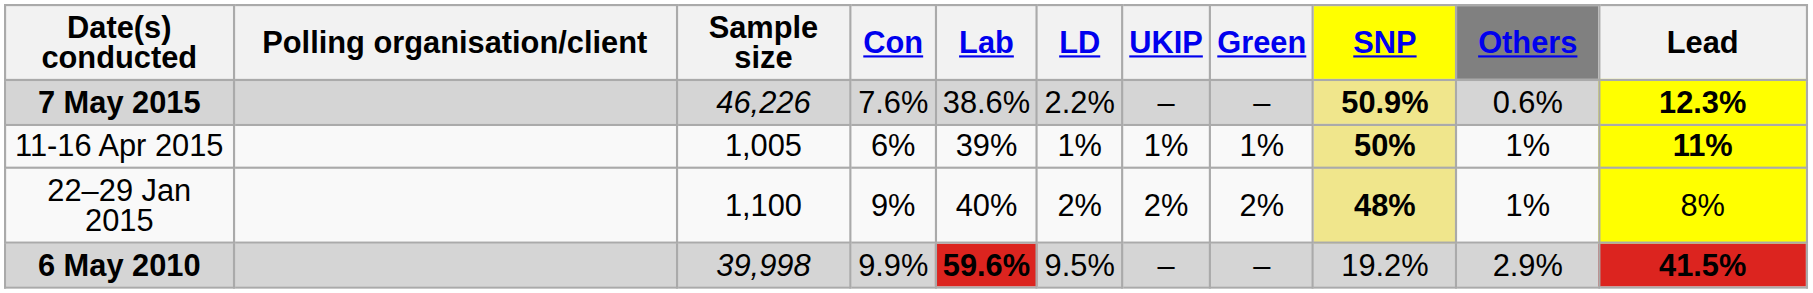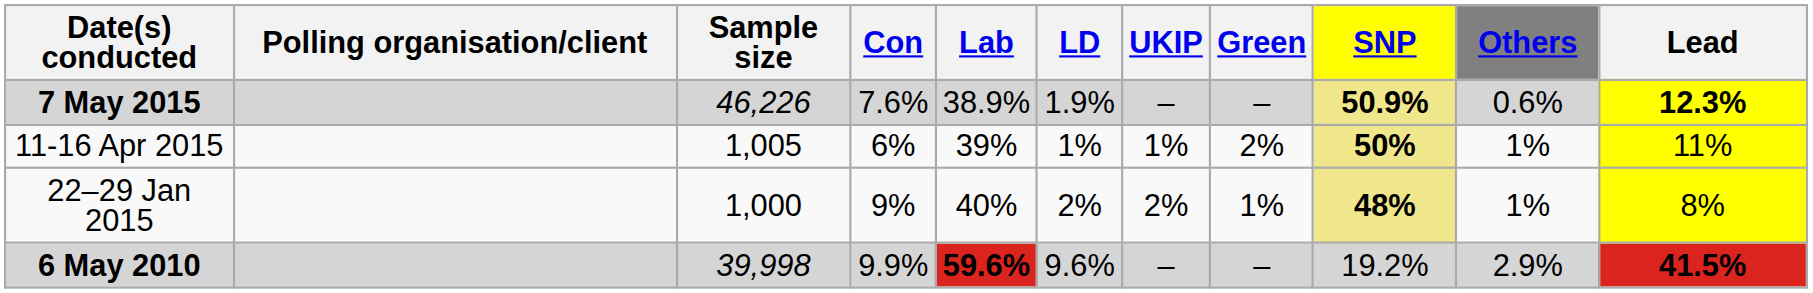(986, 102) 38.6% -> (986, 102) 38.9%
(1080, 102) 2.2% -> (1080, 102) 1.9%
(1262, 146) 1% -> (1262, 146) 2%
(1703, 146) bold -> (1703, 146) normal
(763, 206) 1,100 -> (763, 206) 1,000
(1262, 206) 2% -> (1262, 206) 1%
(1080, 265) 9.5% -> (1080, 265) 9.6%
